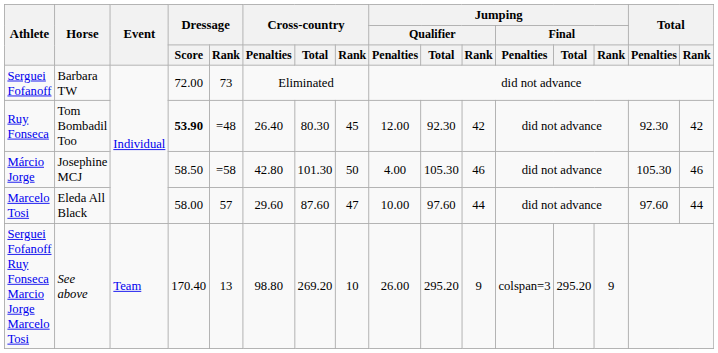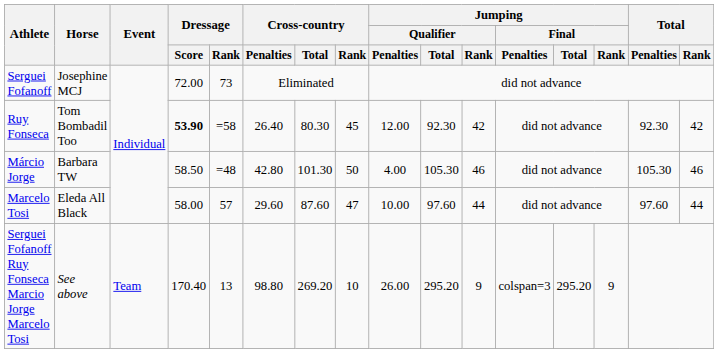(77, 83) Barbara TW -> (82, 83) Josephine MCJ
(226, 126) =48 -> (226, 126) =58
(82, 169) Josephine MCJ -> (77, 169) Barbara TW
(226, 169) =58 -> (226, 169) =48
